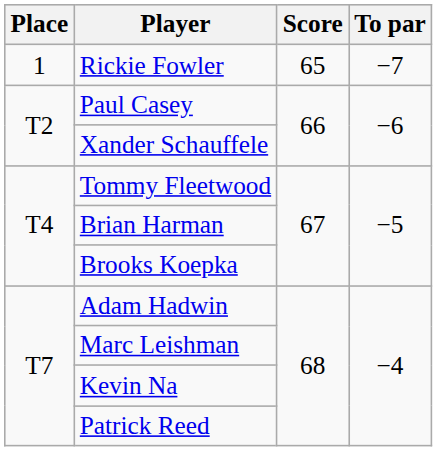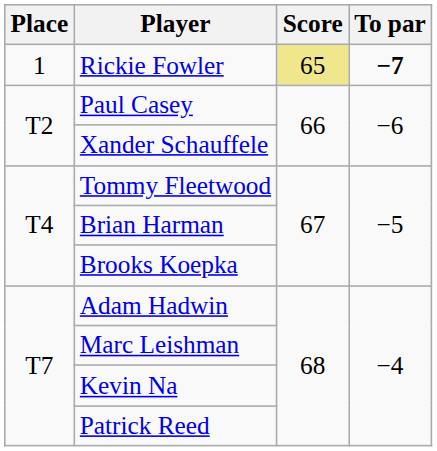(313, 64) no background -> (313, 64) khaki background
(390, 64) normal -> (390, 64) bold
